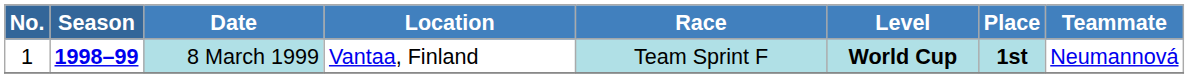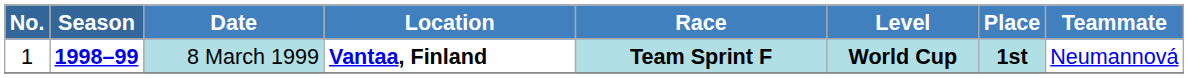(404, 56) normal -> (408, 56) bold
(701, 56) normal -> (701, 56) bold
